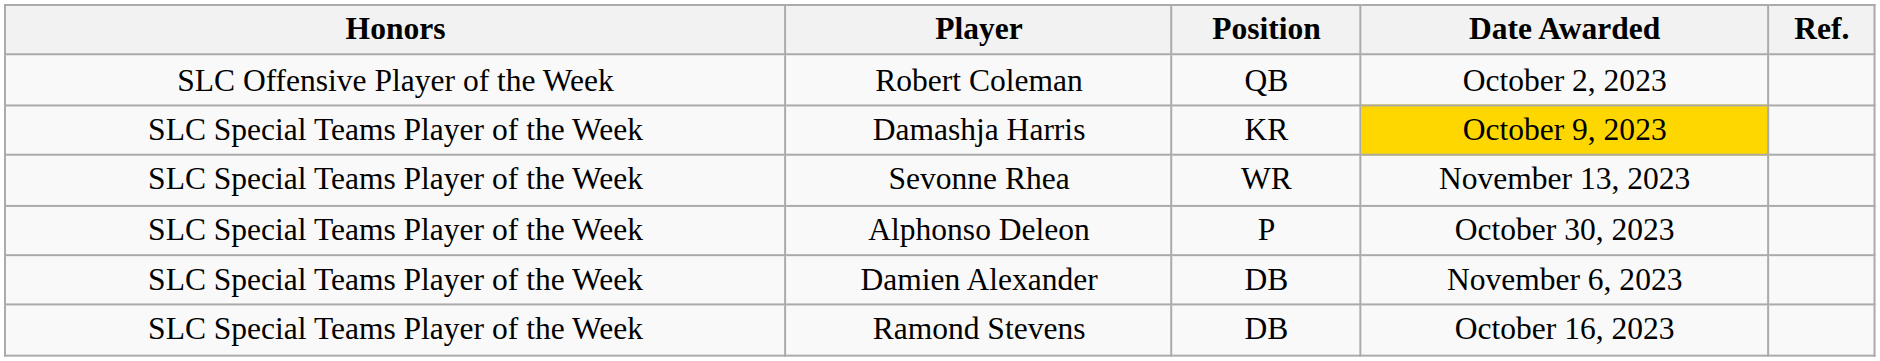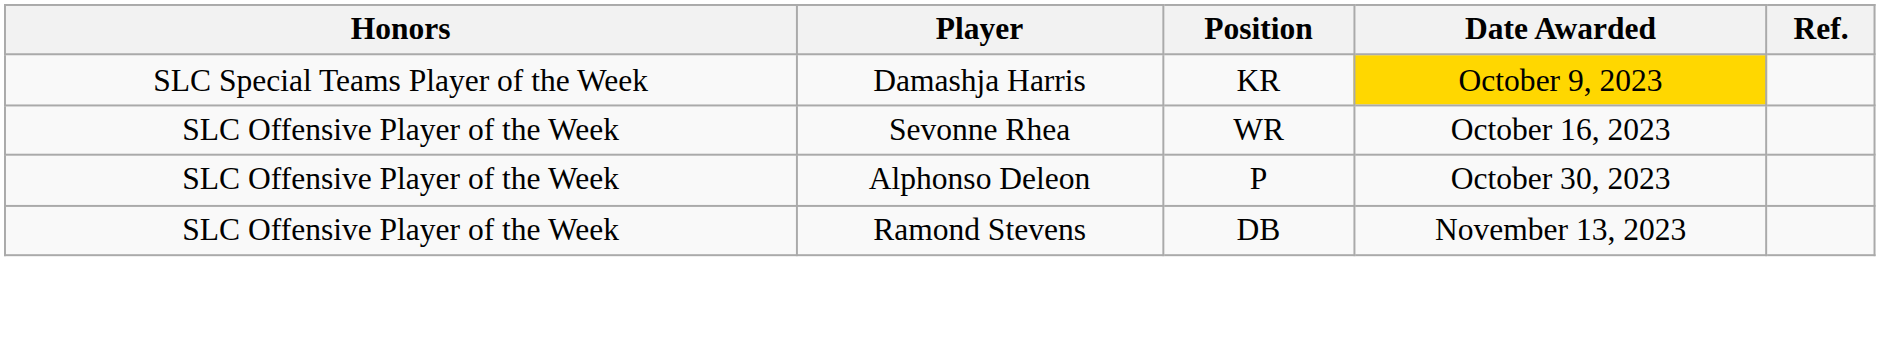- row: (979, 79)
(396, 179) SLC Special Teams Player of the Week -> (401, 129) SLC Offensive Player of the Week
(1565, 179) November 13, 2023 -> (1561, 129) October 16, 2023
(396, 229) SLC Special Teams Player of the Week -> (401, 179) SLC Offensive Player of the Week
- row: (979, 279)
(396, 329) SLC Special Teams Player of the Week -> (401, 229) SLC Offensive Player of the Week
(1565, 329) October 16, 2023 -> (1561, 229) November 13, 2023
